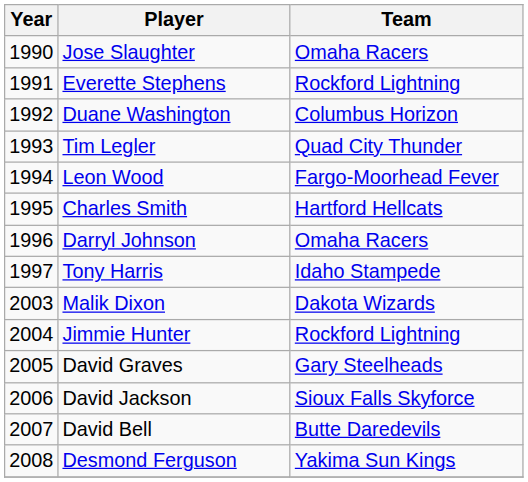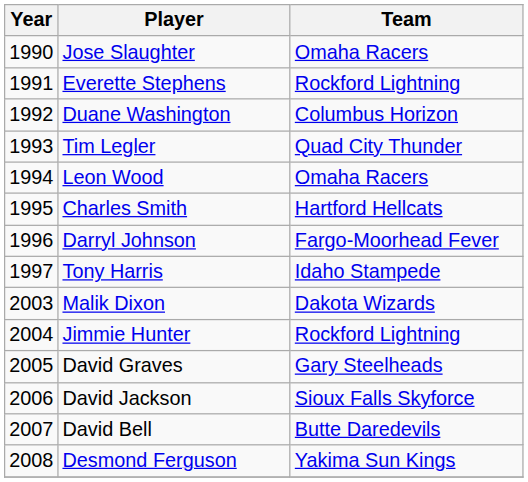(397, 177) Fargo-Moorhead Fever -> (362, 177) Omaha Racers
(362, 240) Omaha Racers -> (397, 240) Fargo-Moorhead Fever
